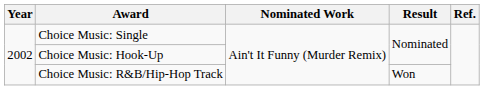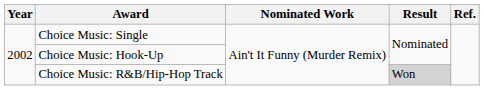(404, 74) no background -> (404, 74) lightgrey background
